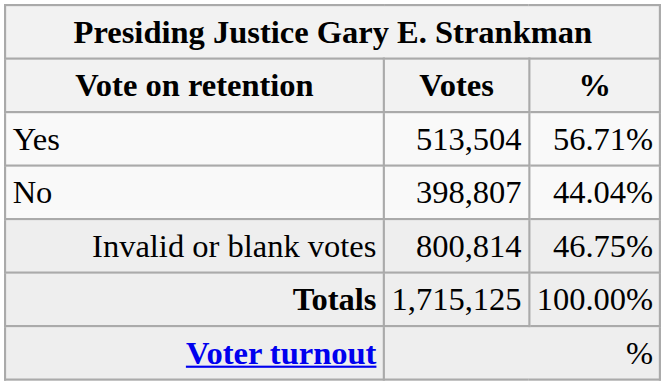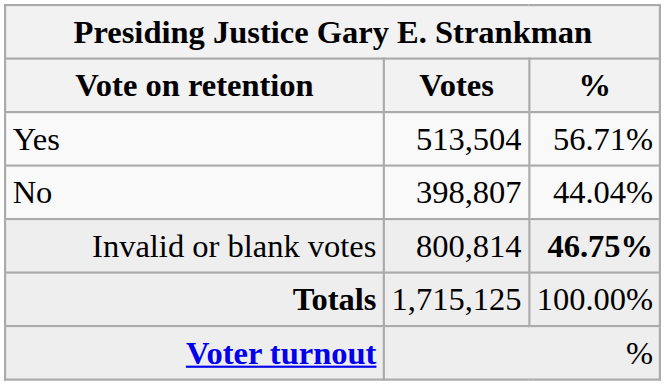(603, 246) normal -> (600, 246) bold
